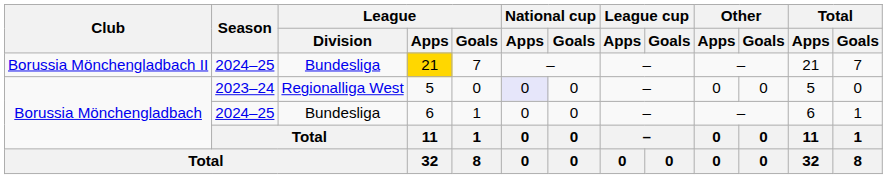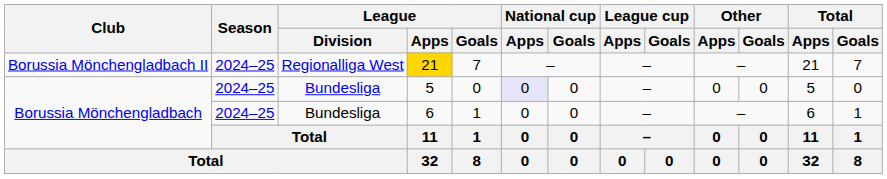(343, 64) Bundesliga -> (343, 64) Regionalliga West
(245, 88) 2023–24 -> (245, 88) 2024–25
(343, 88) Regionalliga West -> (343, 88) Bundesliga
